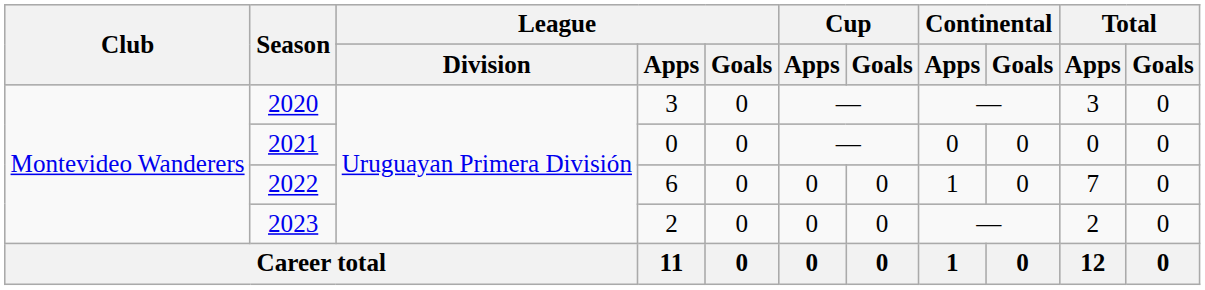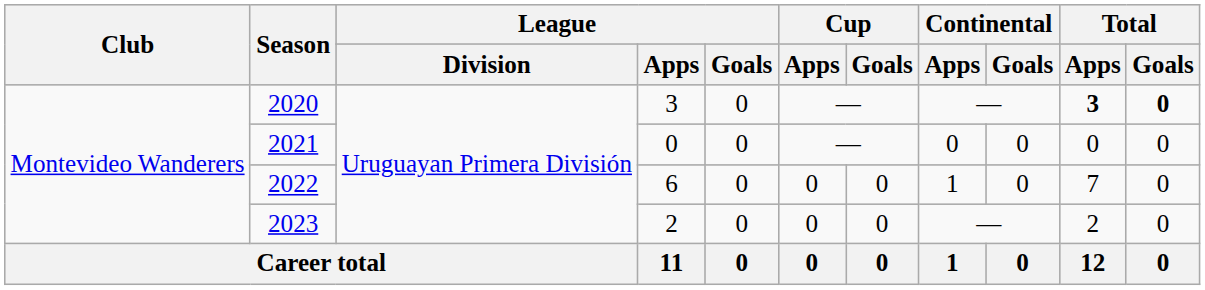(1093, 104) normal -> (1093, 104) bold
(1163, 104) normal -> (1163, 104) bold
